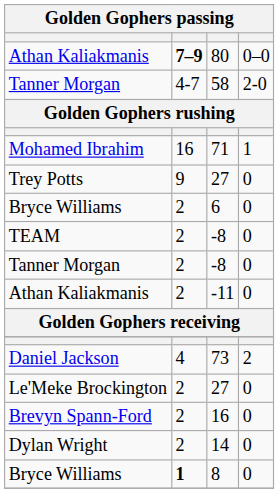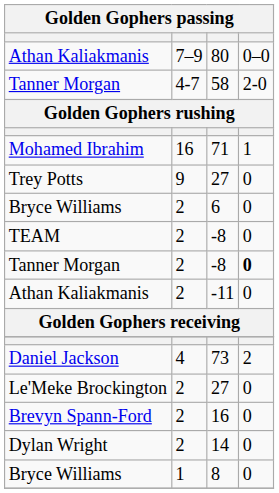(189, 55) bold -> (189, 55) normal
(247, 264) normal -> (247, 264) bold
(180, 473) bold -> (180, 473) normal
